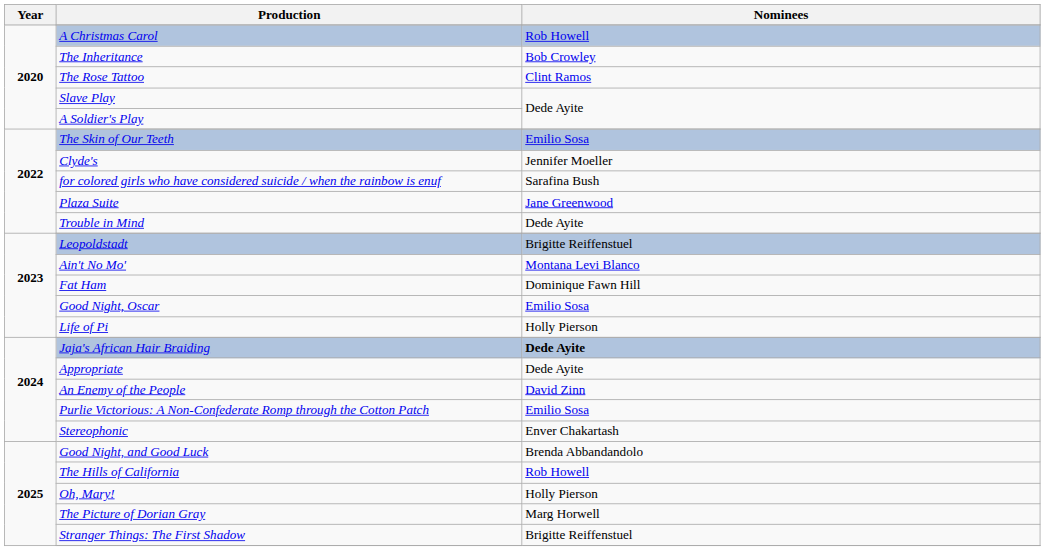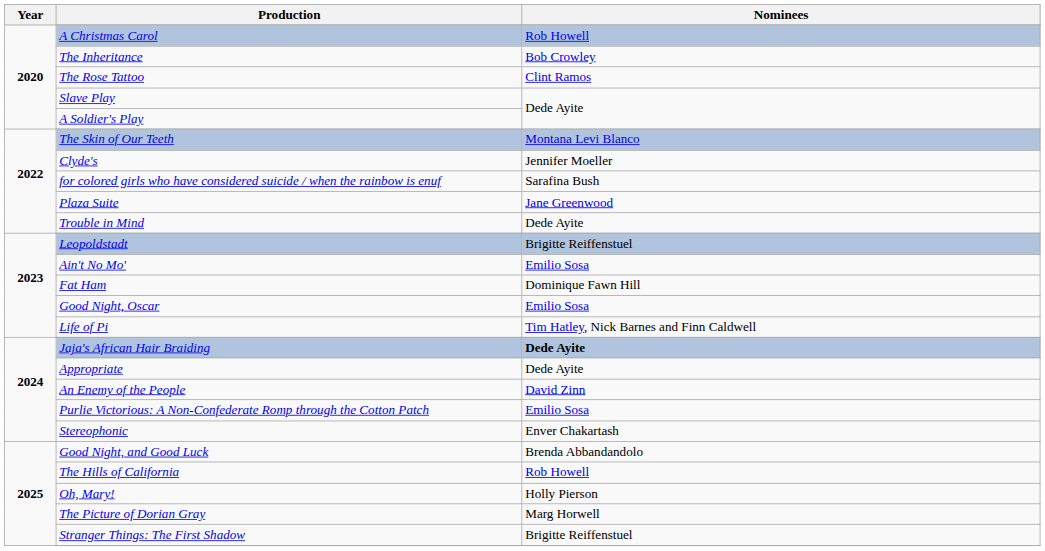(557, 139) Emilio Sosa -> (582, 139) Montana Levi Blanco
(582, 264) Montana Levi Blanco -> (557, 264) Emilio Sosa
(562, 327) Holly Pierson -> (641, 327) Tim Hatley, Nick Barnes and Finn Caldwell
